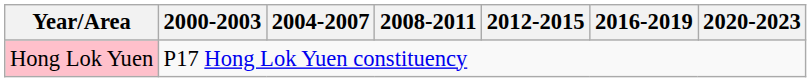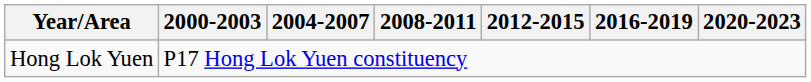(82, 58) pink background -> (82, 58) no background
